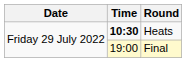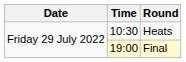(124, 31) bold -> (124, 31) normal
